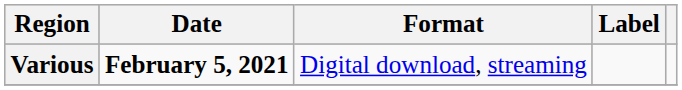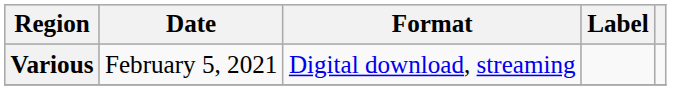(197, 64) bold -> (191, 64) normal
